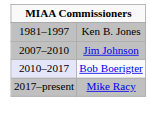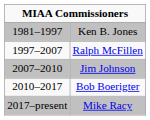+ row: (108, 50)
(44, 68) lavender background -> (37, 87) no background
